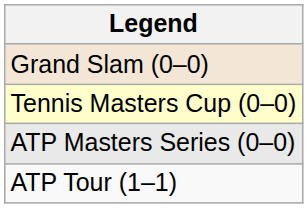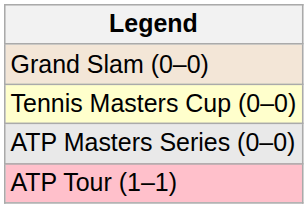(94, 182) no background -> (94, 182) pink background
